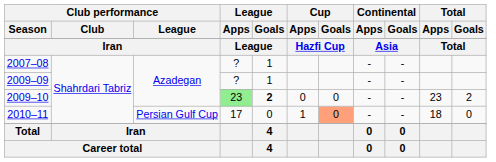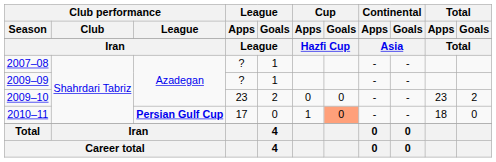(236, 98) lightgreen background -> (242, 98) no background
(270, 98) bold -> (275, 98) normal
(177, 115) normal -> (180, 115) bold
